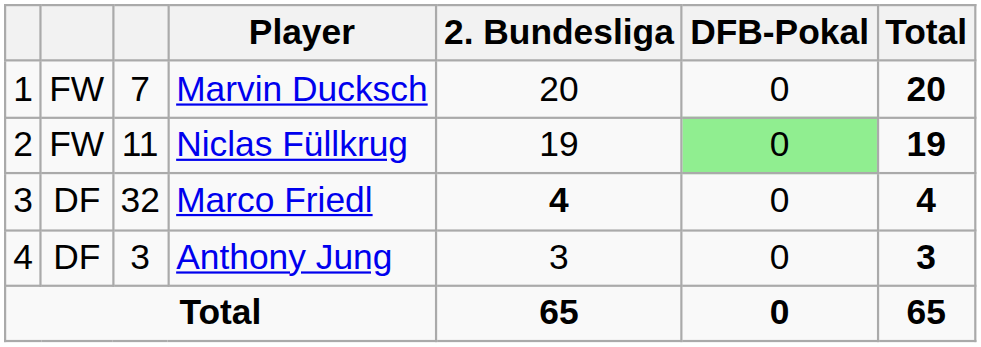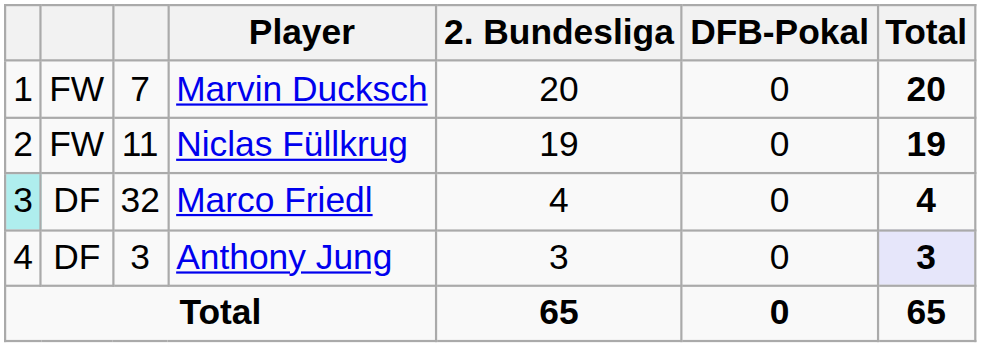(780, 144) lightgreen background -> (780, 144) no background
(23, 200) no background -> (23, 200) paleturquoise background
(559, 200) bold -> (559, 200) normal
(926, 256) no background -> (926, 256) lavender background
